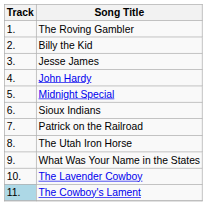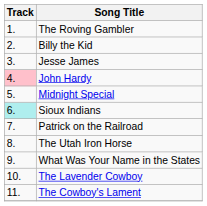(11, 78) no background -> (11, 78) pink background
(11, 111) no background -> (11, 111) paleturquoise background
(14, 193) lightblue background -> (14, 193) no background
